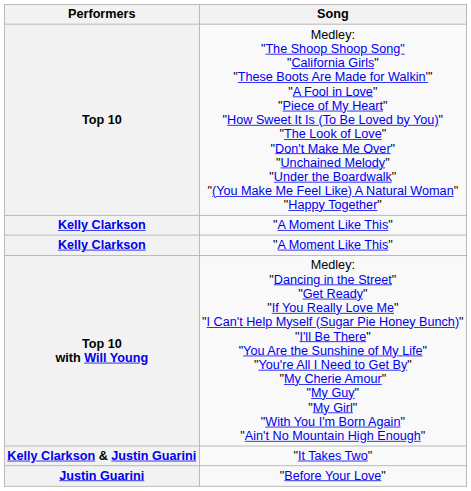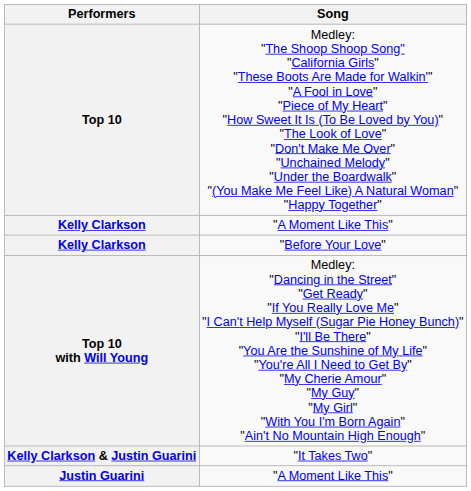(333, 245) "A Moment Like This" -> (333, 245) "Before Your Love"
(333, 476) "Before Your Love" -> (333, 476) "A Moment Like This"
